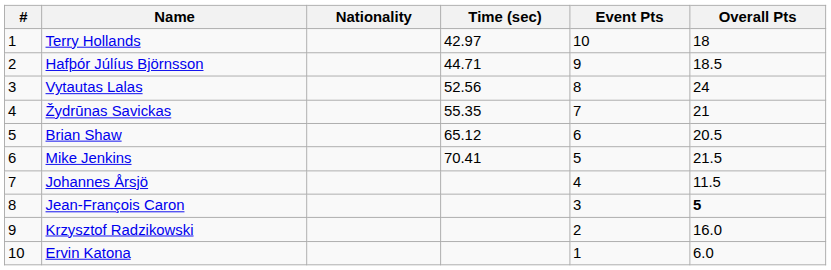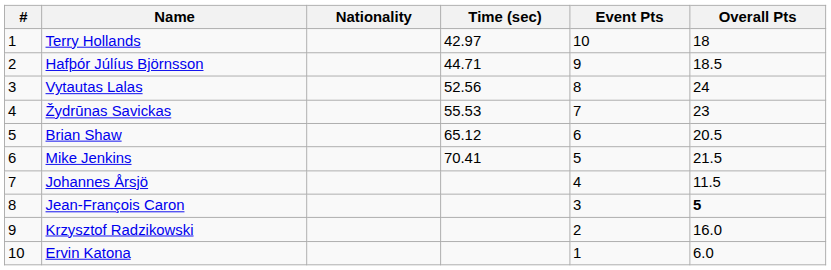(463, 111) 55.35 -> (463, 111) 55.53
(701, 111) 21 -> (701, 111) 23
